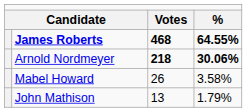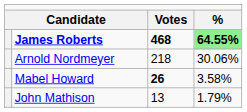(218, 40) no background -> (218, 40) lightgreen background
(161, 59) bold -> (161, 59) normal
(218, 59) bold -> (218, 59) normal
(158, 79) normal -> (158, 79) bold
